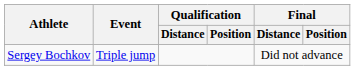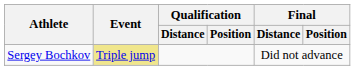(126, 55) no background -> (126, 55) khaki background
